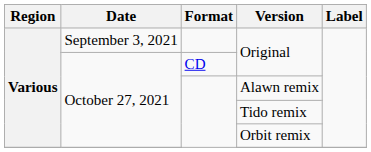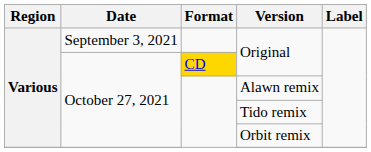(195, 64) no background -> (195, 64) gold background
